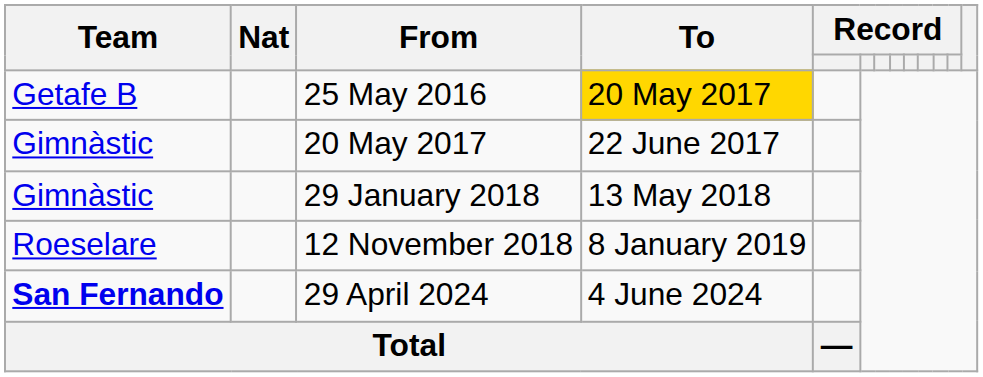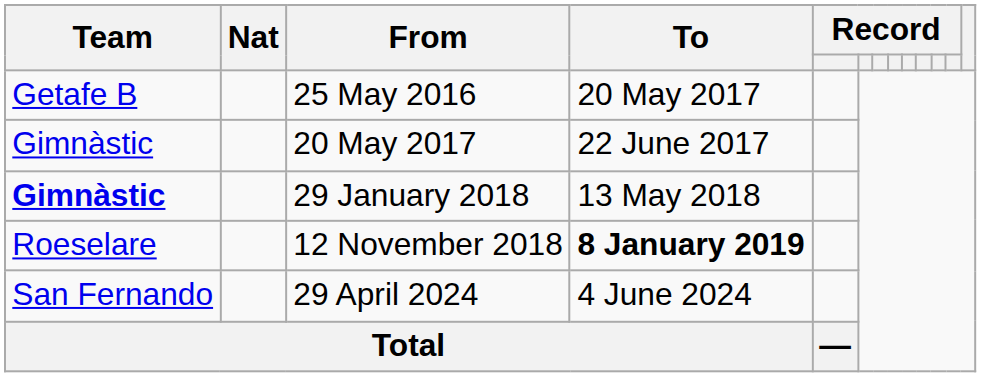(679, 94) gold background -> (669, 94) no background
(83, 194) normal -> (89, 194) bold
(697, 245) normal -> (691, 245) bold
(118, 295) bold -> (113, 295) normal
